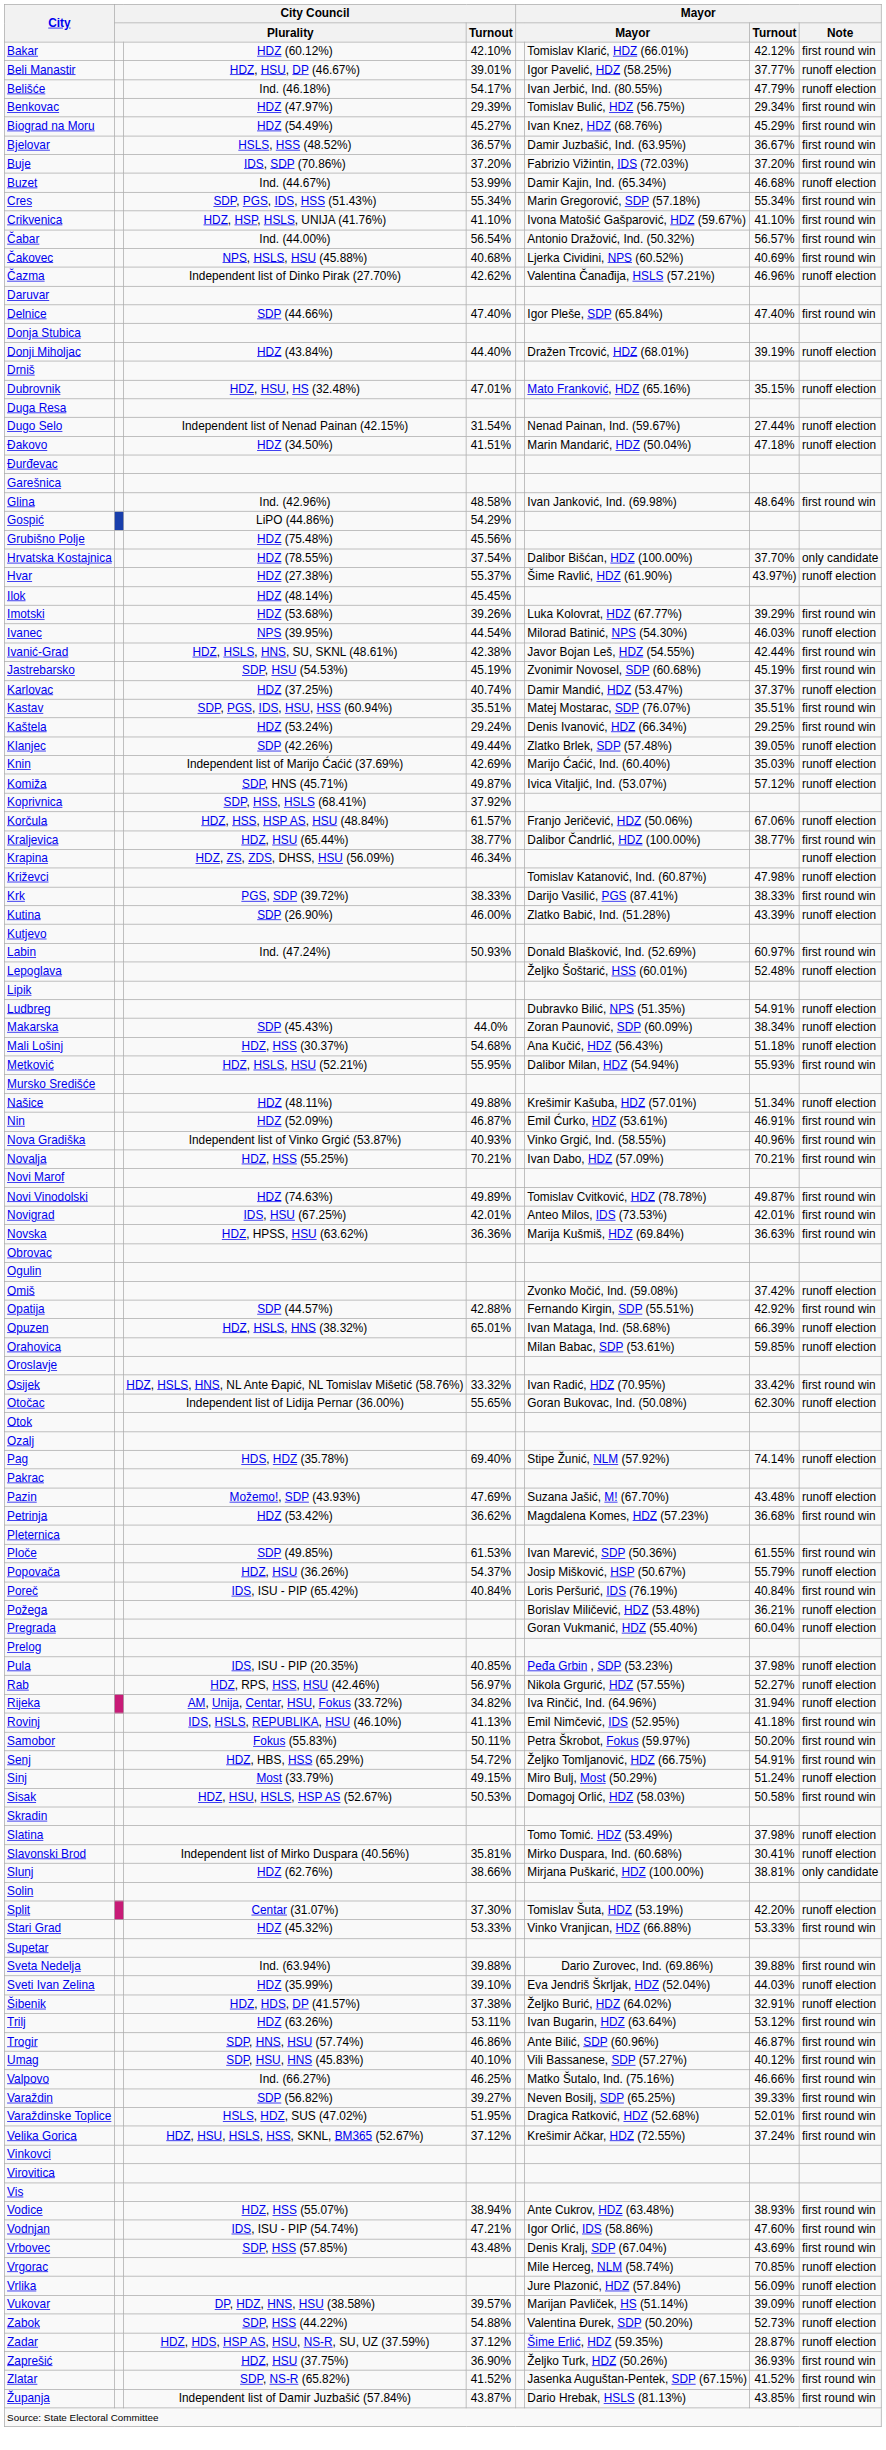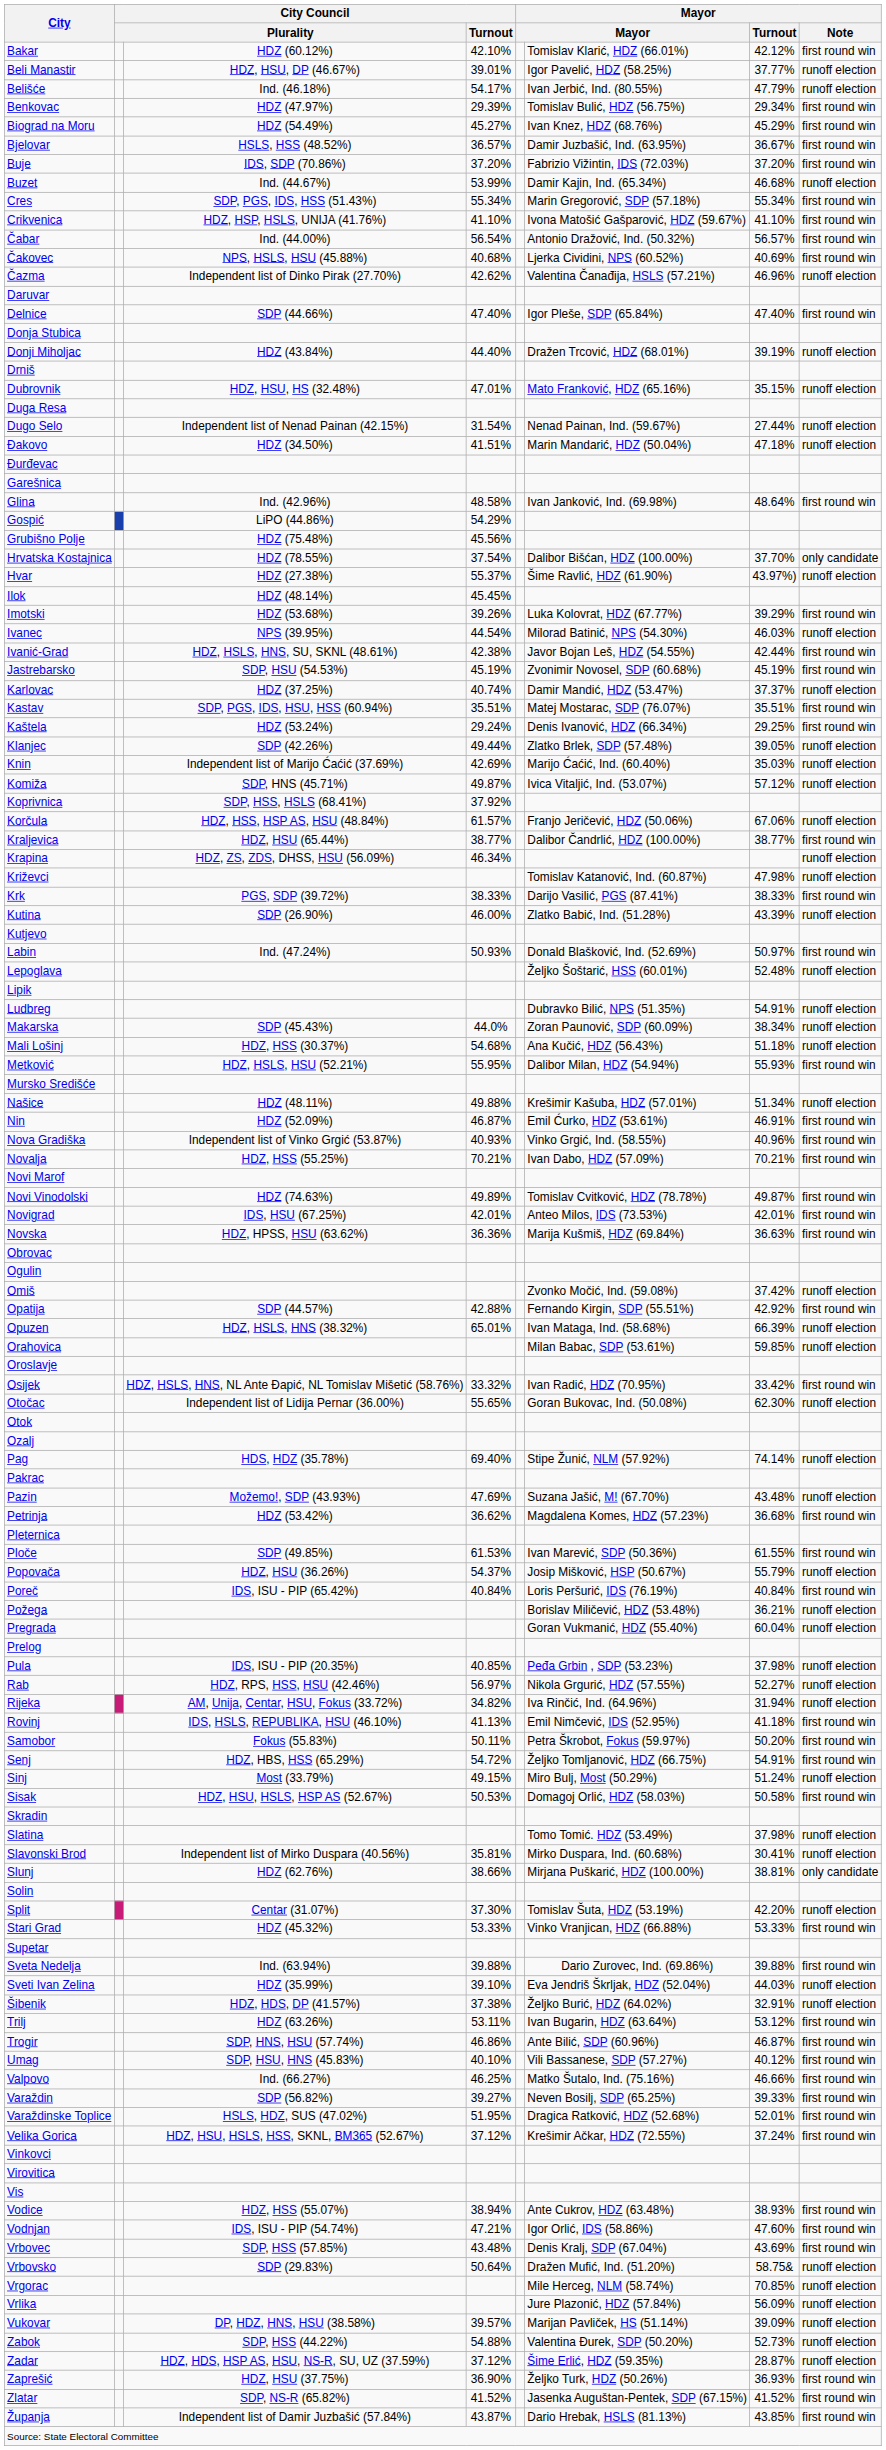(774, 952) 60.97% -> (774, 952) 50.97%
+ row: (32, 2267)
